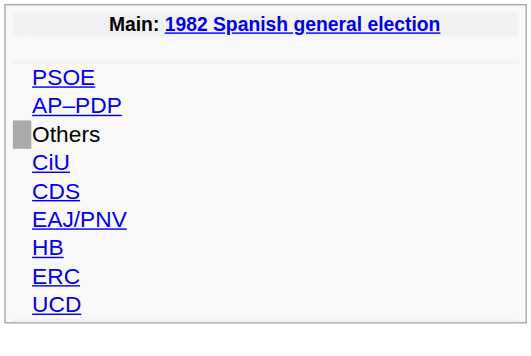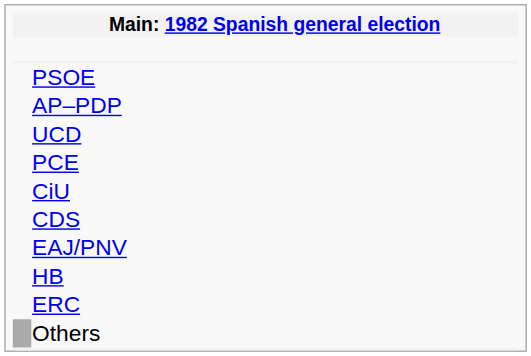rows swapped: (22, 306) <-> (22, 135)
+ row: (22, 164)
